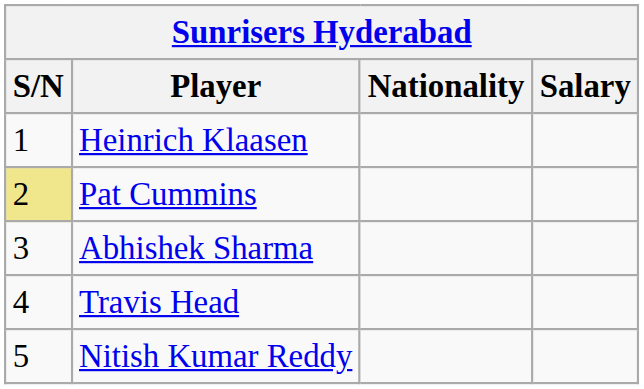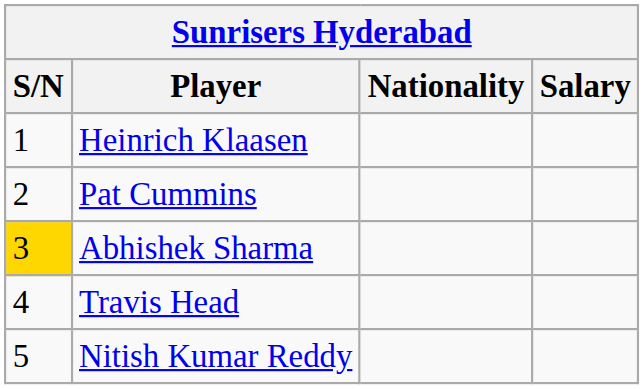(21, 194) khaki background -> (21, 194) no background
(21, 248) no background -> (21, 248) gold background
